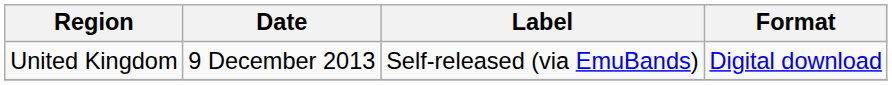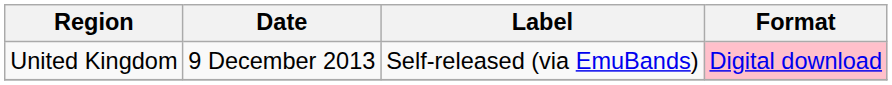(796, 60) no background -> (796, 60) pink background
